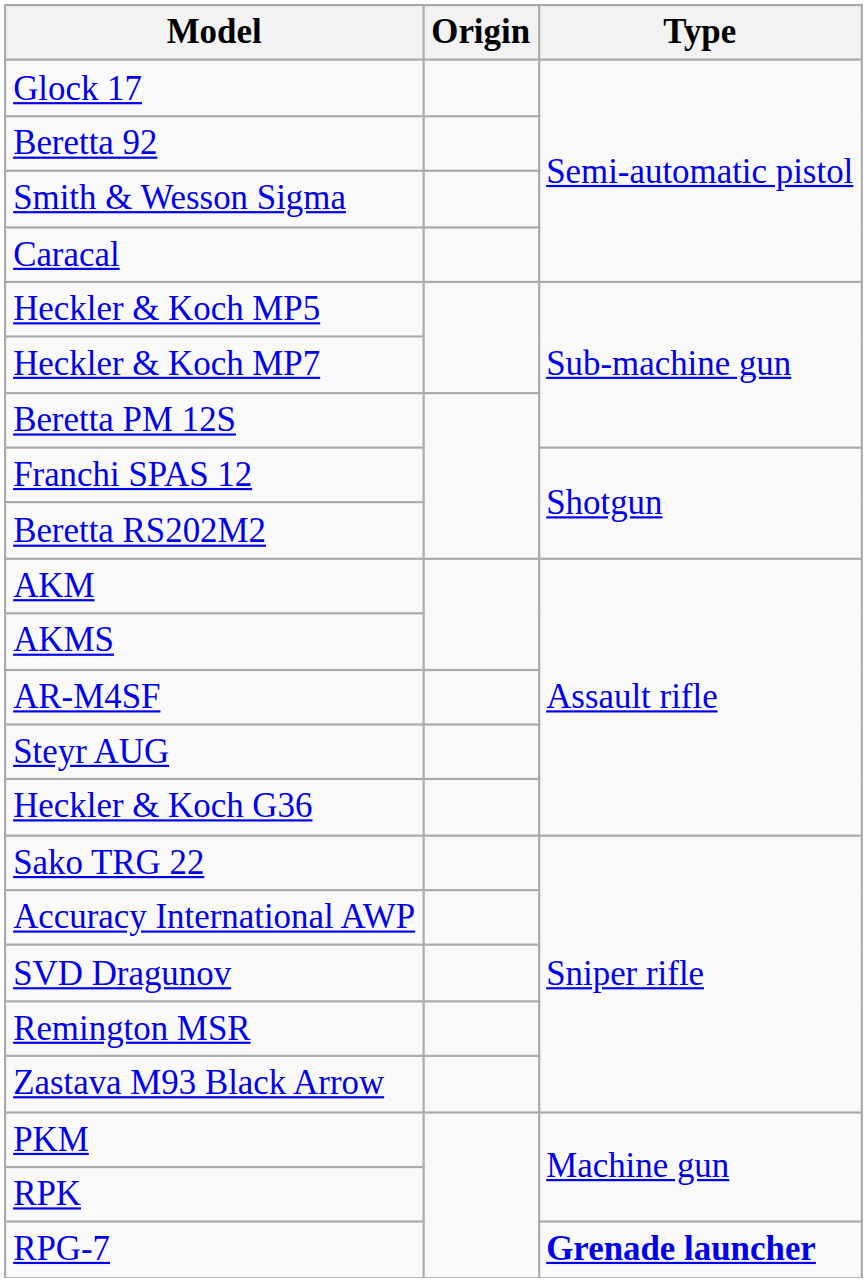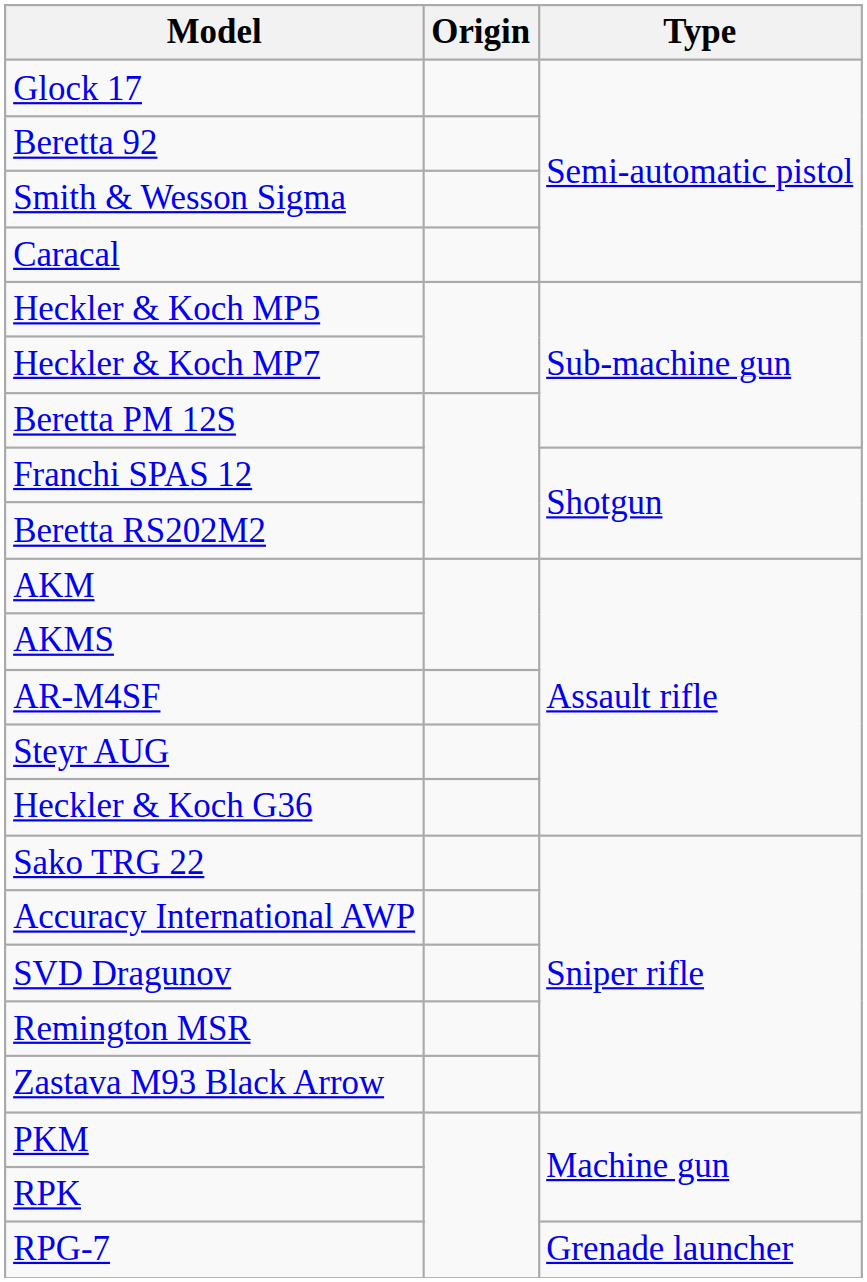(681, 1249) bold -> (670, 1249) normal
